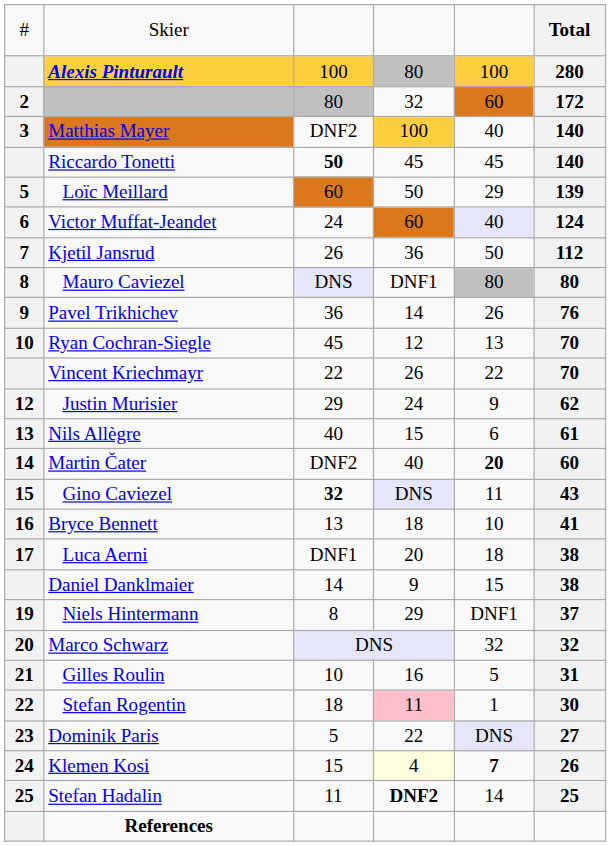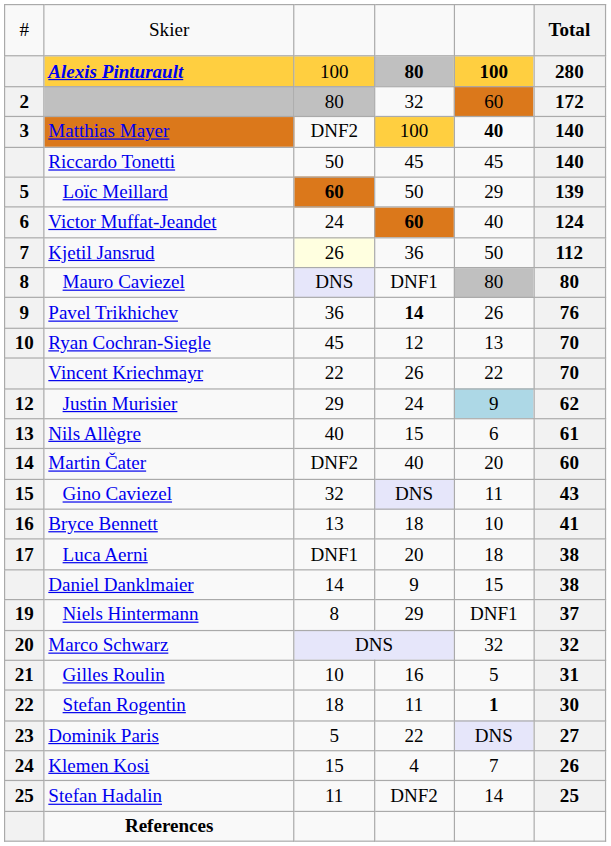(414, 71) normal -> (414, 71) bold
(494, 71) normal -> (494, 71) bold
(494, 131) normal -> (494, 131) bold
(333, 161) bold -> (334, 161) normal
(333, 191) normal -> (334, 191) bold
(414, 222) normal -> (414, 222) bold
(494, 222) lavender background -> (494, 222) no background
(333, 252) no background -> (334, 252) lightyellow background
(414, 312) normal -> (414, 312) bold
(494, 403) no background -> (494, 403) lightblue background
(494, 463) bold -> (494, 463) normal
(333, 493) bold -> (334, 493) normal
(414, 705) pink background -> (414, 705) no background
(494, 705) normal -> (494, 705) bold
(414, 765) lightyellow background -> (414, 765) no background
(494, 765) bold -> (494, 765) normal
(414, 795) bold -> (414, 795) normal
